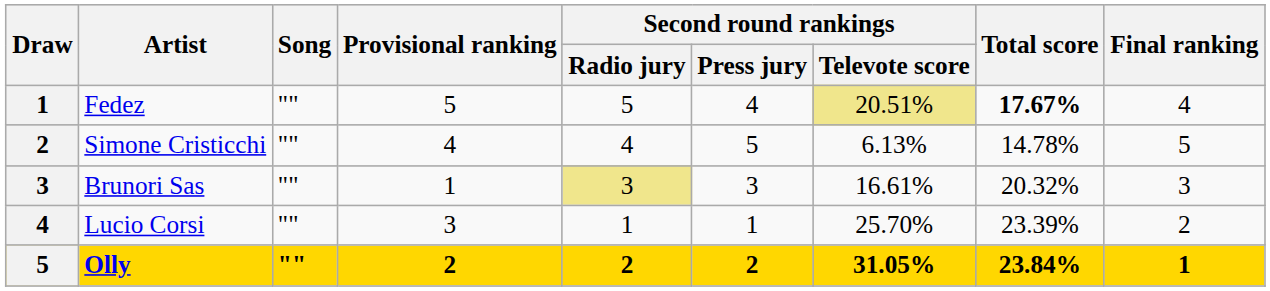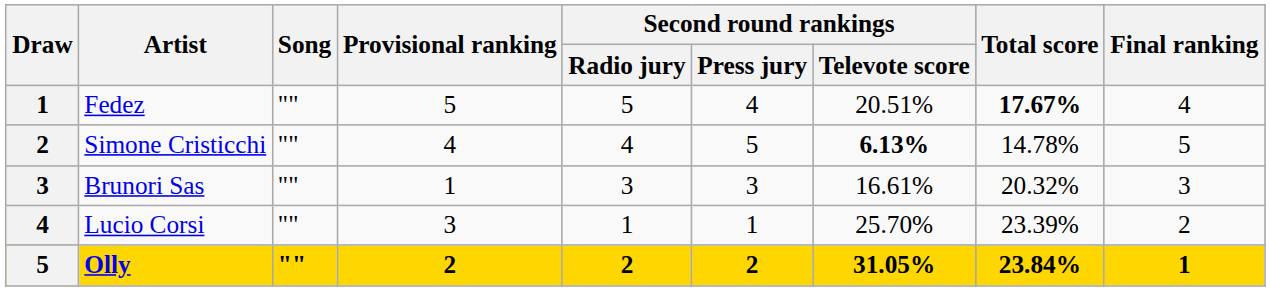(894, 104) khaki background -> (894, 104) no background
(894, 144) normal -> (894, 144) bold
(627, 184) khaki background -> (627, 184) no background
